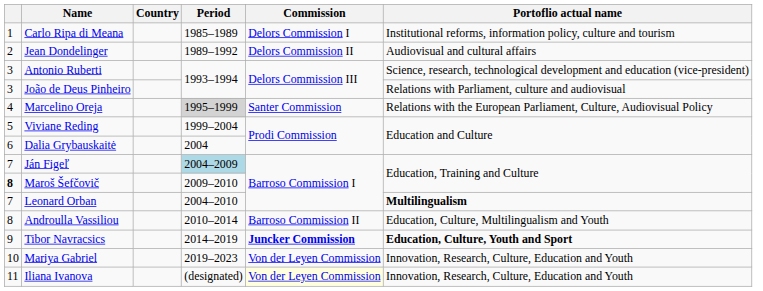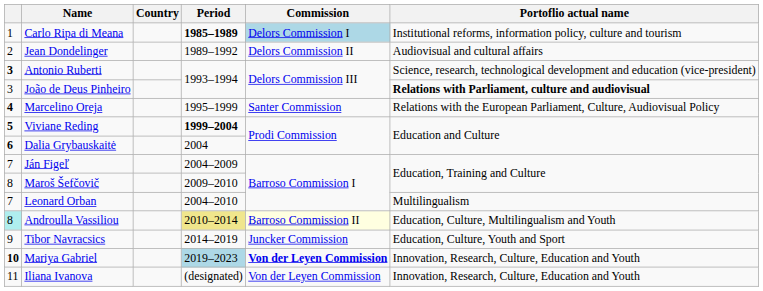(211, 32) normal -> (211, 32) bold
(299, 32) no background -> (299, 32) lightblue background
(10, 70) normal -> (10, 70) bold
(506, 88) normal -> (521, 88) bold
(10, 107) normal -> (10, 107) bold
(211, 107) lightgrey background -> (211, 107) no background
(10, 126) normal -> (10, 126) bold
(211, 126) normal -> (211, 126) bold
(10, 145) normal -> (10, 145) bold
(211, 164) lightblue background -> (211, 164) no background
(10, 182) bold -> (10, 182) normal
(426, 201) bold -> (431, 201) normal
(10, 220) no background -> (10, 220) paleturquoise background
(211, 220) no background -> (211, 220) khaki background
(304, 220) no background -> (304, 220) lightyellow background
(302, 239) bold -> (298, 239) normal
(479, 239) bold -> (479, 239) normal
(13, 257) normal -> (13, 257) bold
(211, 257) no background -> (211, 257) lightblue background
(314, 257) normal -> (318, 257) bold
(314, 276) lightyellow background -> (314, 276) no background
